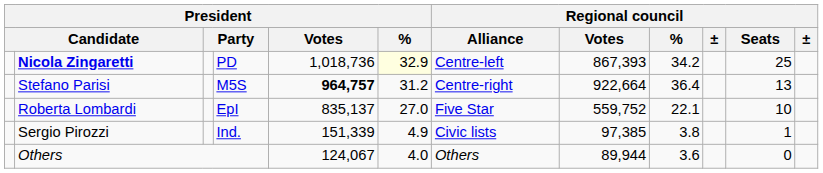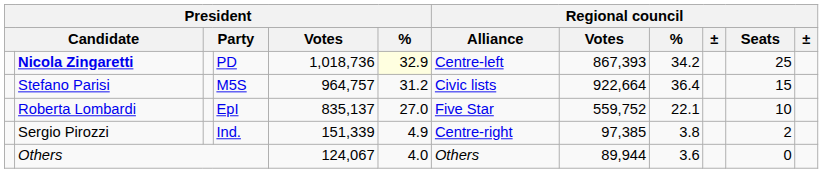(348, 86) bold -> (348, 86) normal
(474, 86) Centre-right -> (466, 86) Civic lists
(783, 86) 13 -> (783, 86) 15
(466, 132) Civic lists -> (474, 132) Centre-right
(788, 132) 1 -> (788, 132) 2
